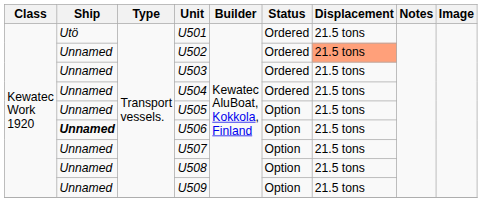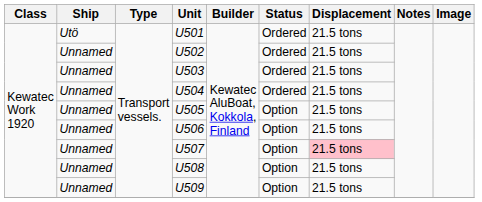(340, 52) lightsalmon background -> (337, 52) no background
(87, 129) bold -> (86, 129) normal
(340, 149) no background -> (337, 149) pink background
